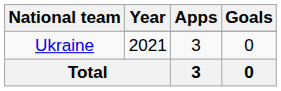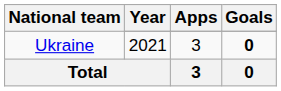(249, 45) normal -> (249, 45) bold
